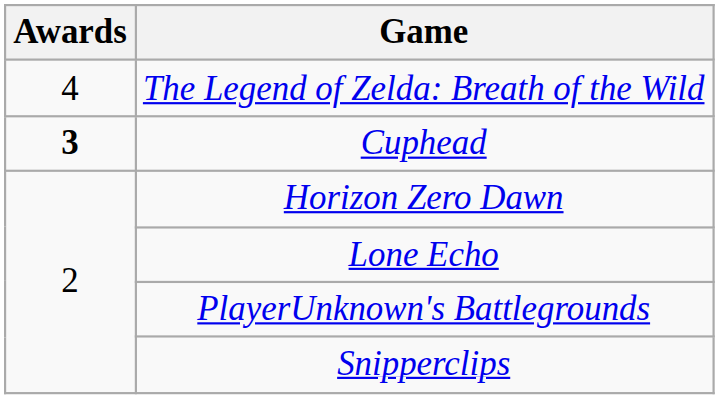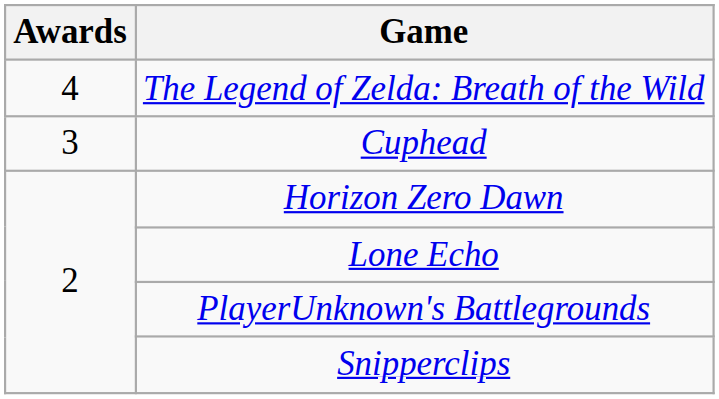(70, 142) bold -> (70, 142) normal
